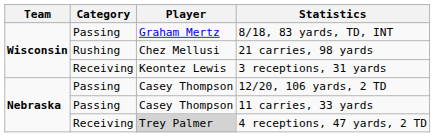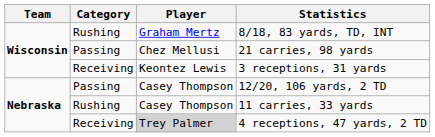(97, 32) Passing -> (97, 32) Rushing
(97, 50) Rushing -> (97, 50) Passing
(97, 105) Passing -> (97, 105) Rushing
